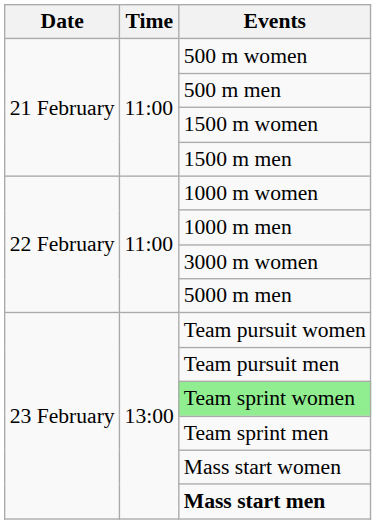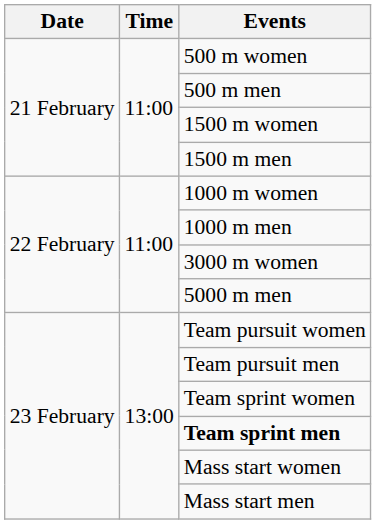(269, 398) lightgreen background -> (269, 398) no background
(256, 432) normal -> (262, 432) bold
(255, 501) bold -> (249, 501) normal
